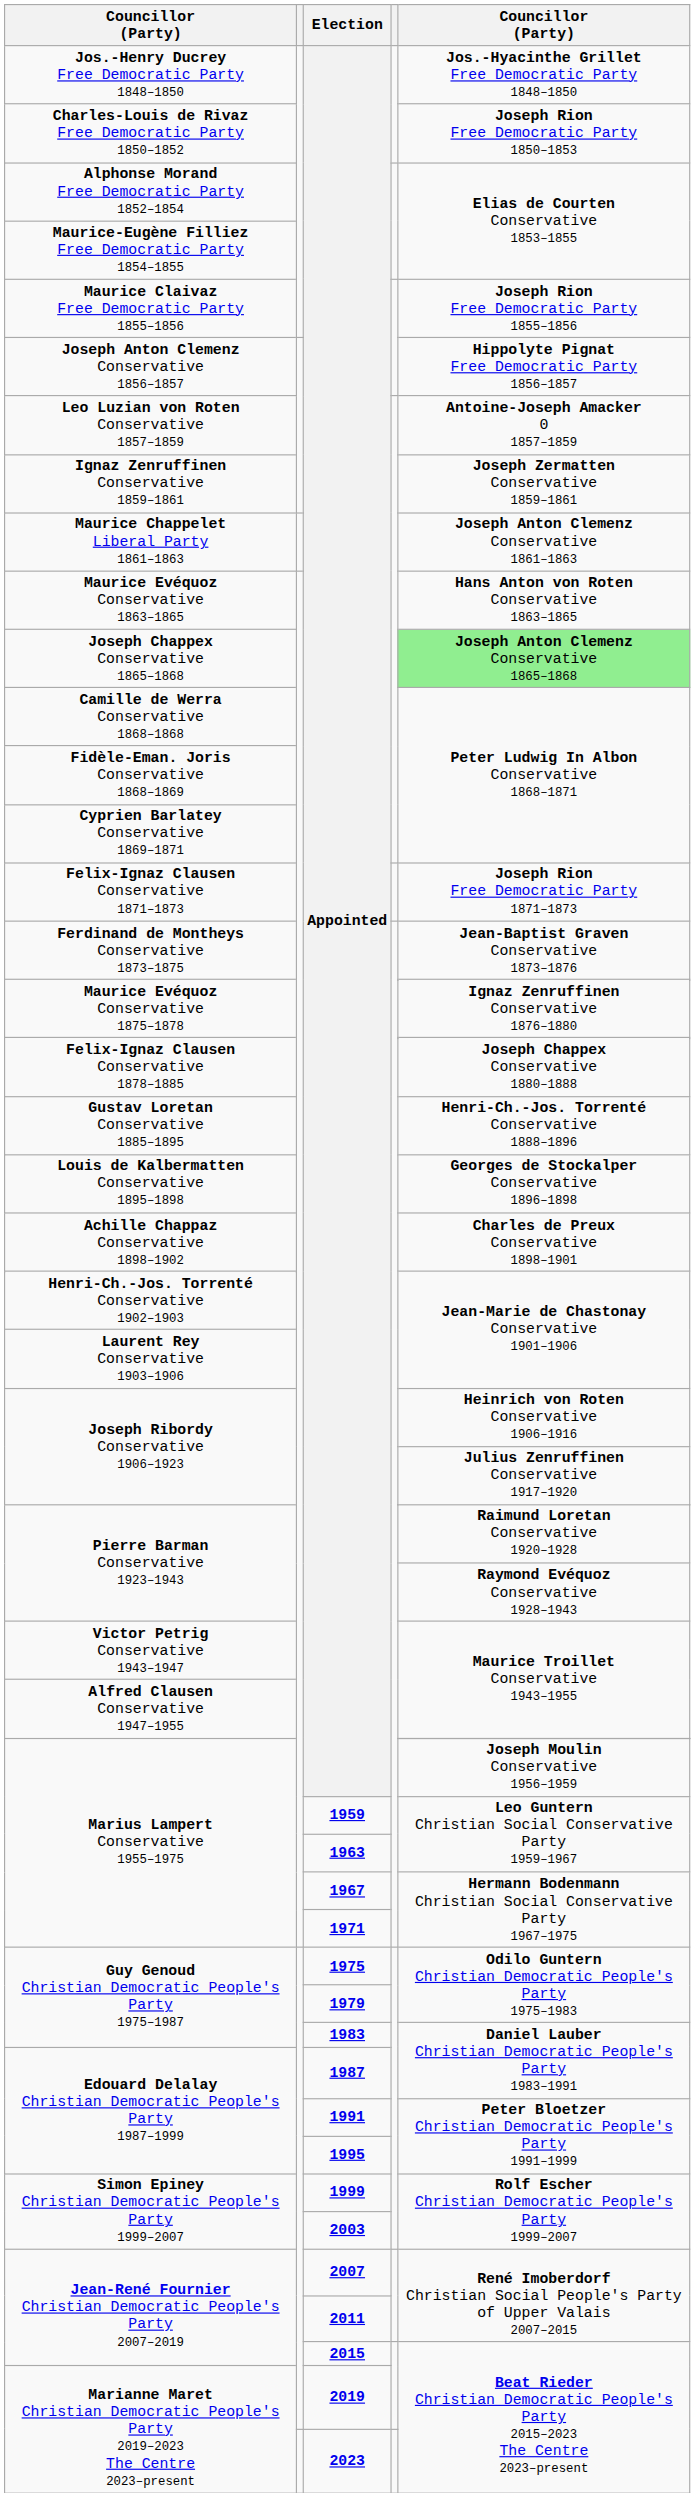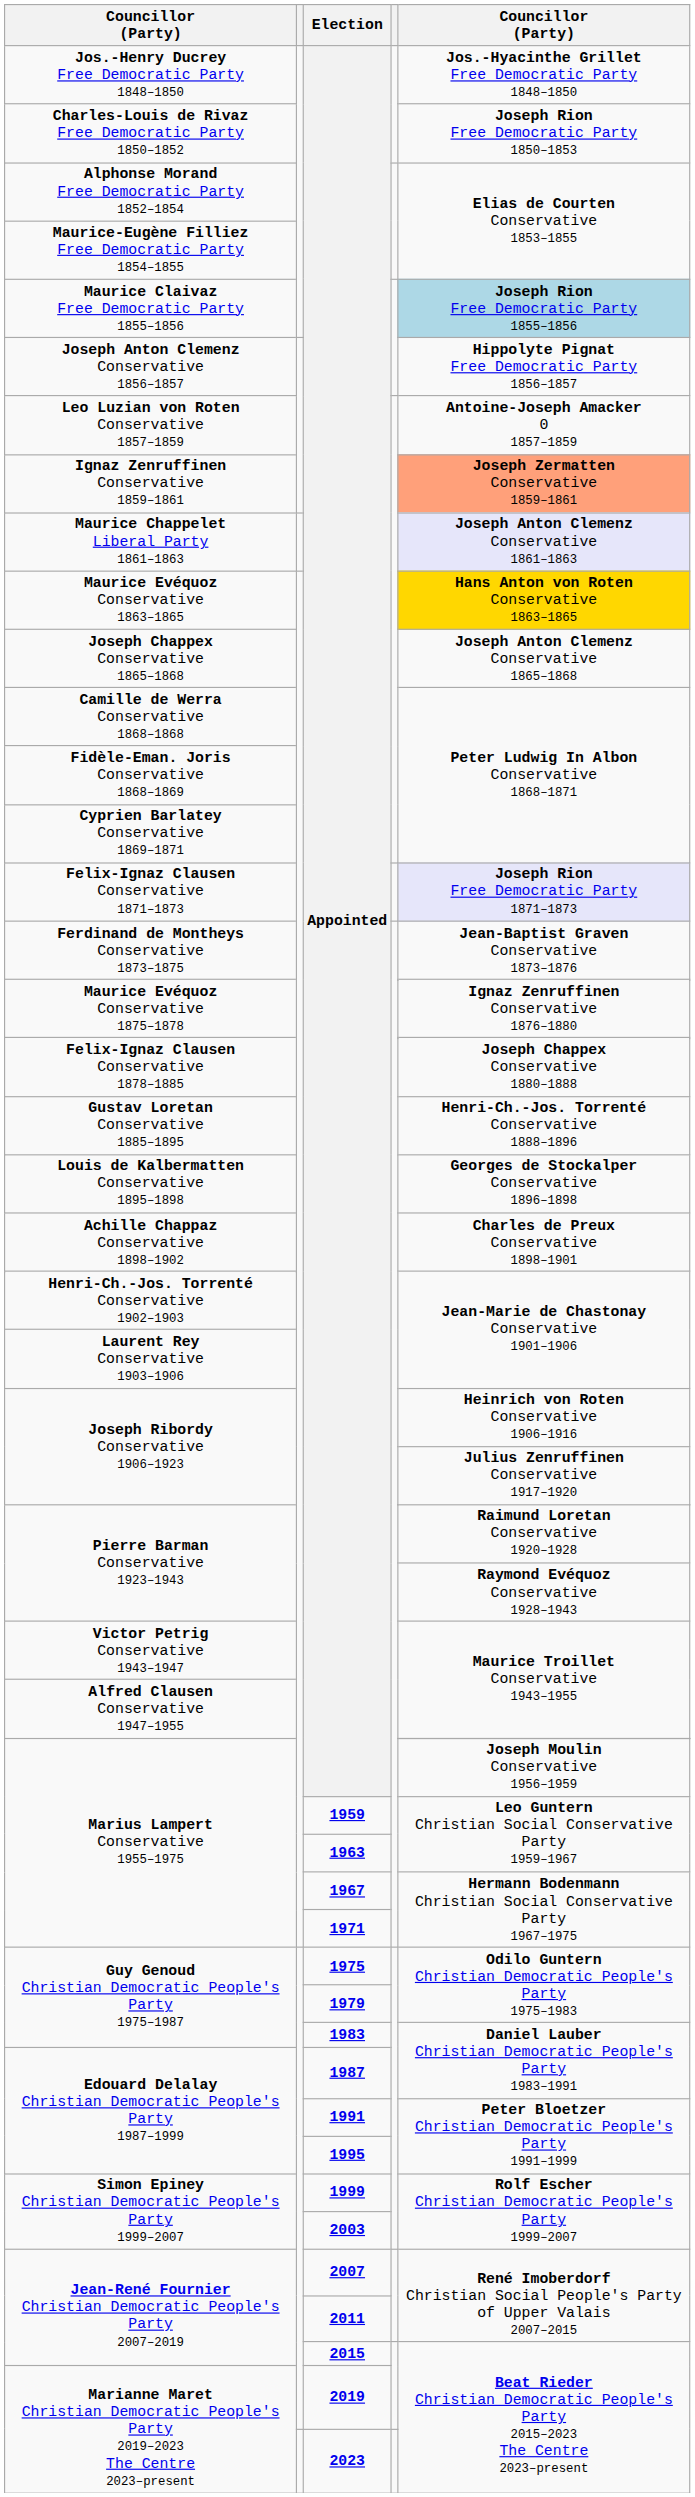(544, 308) no background -> (544, 308) lightblue background
(544, 483) no background -> (544, 483) lightsalmon background
(544, 541) no background -> (544, 541) lavender background
(544, 600) no background -> (544, 600) gold background
(544, 658) lightgreen background -> (544, 658) no background
(544, 891) no background -> (544, 891) lavender background
